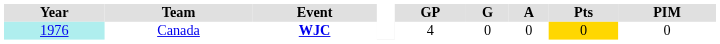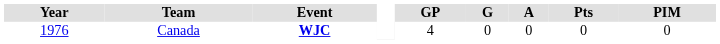(54, 30) paleturquoise background -> (54, 30) no background
(583, 30) gold background -> (583, 30) no background
